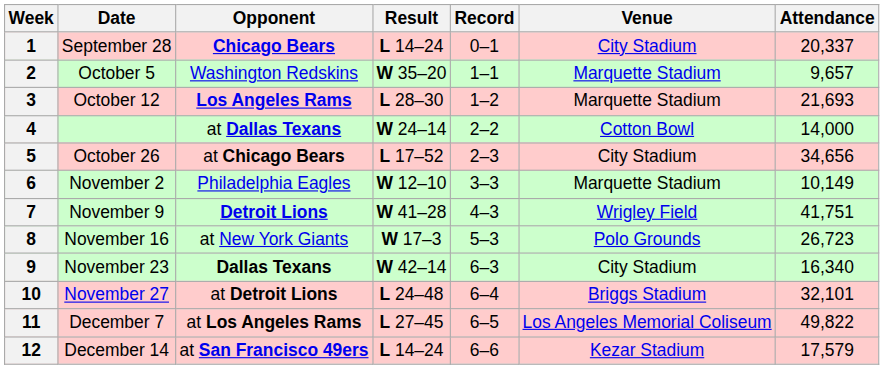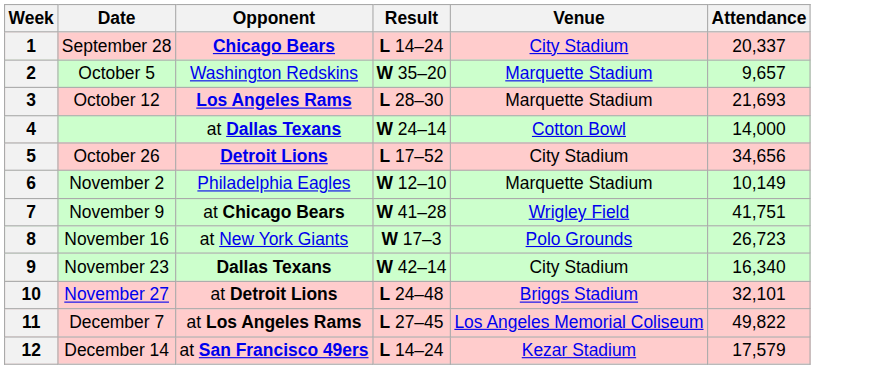- column: (484, 18)
(274, 156) at Chicago Bears -> (274, 156) Detroit Lions
(274, 211) Detroit Lions -> (274, 211) at Chicago Bears
